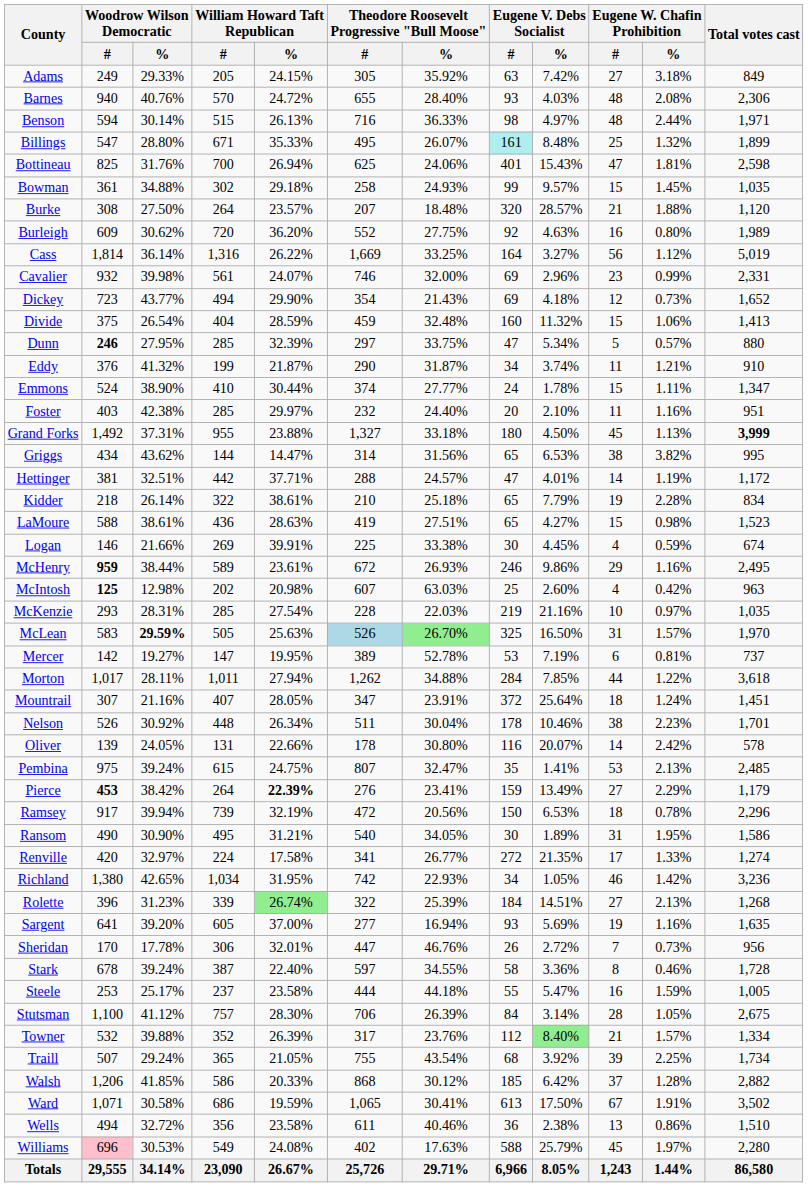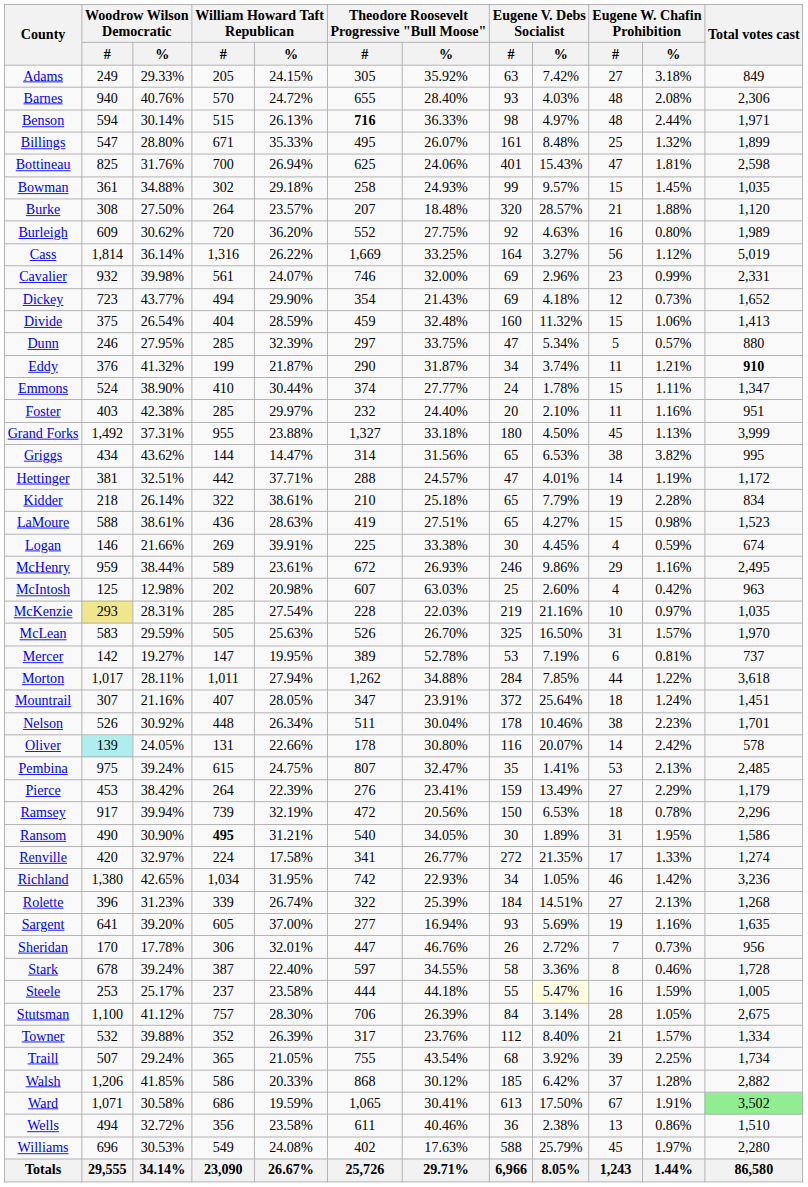(365, 120) normal -> (365, 120) bold
(511, 143) paleturquoise background -> (511, 143) no background
(107, 344) bold -> (107, 344) normal
(754, 366) normal -> (754, 366) bold
(754, 433) bold -> (754, 433) normal
(107, 567) bold -> (107, 567) normal
(107, 589) bold -> (107, 589) normal
(107, 612) no background -> (107, 612) khaki background
(162, 634) bold -> (162, 634) normal
(365, 634) lightblue background -> (365, 634) no background
(446, 634) lightgreen background -> (446, 634) no background
(107, 746) no background -> (107, 746) paleturquoise background
(107, 790) bold -> (107, 790) normal
(291, 790) bold -> (291, 790) normal
(223, 835) normal -> (223, 835) bold
(291, 902) lightgreen background -> (291, 902) no background
(561, 991) no background -> (561, 991) lightyellow background
(561, 1036) lightgreen background -> (561, 1036) no background
(754, 1103) no background -> (754, 1103) lightgreen background
(107, 1148) pink background -> (107, 1148) no background
